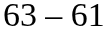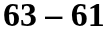(54, 14) normal -> (54, 14) bold
